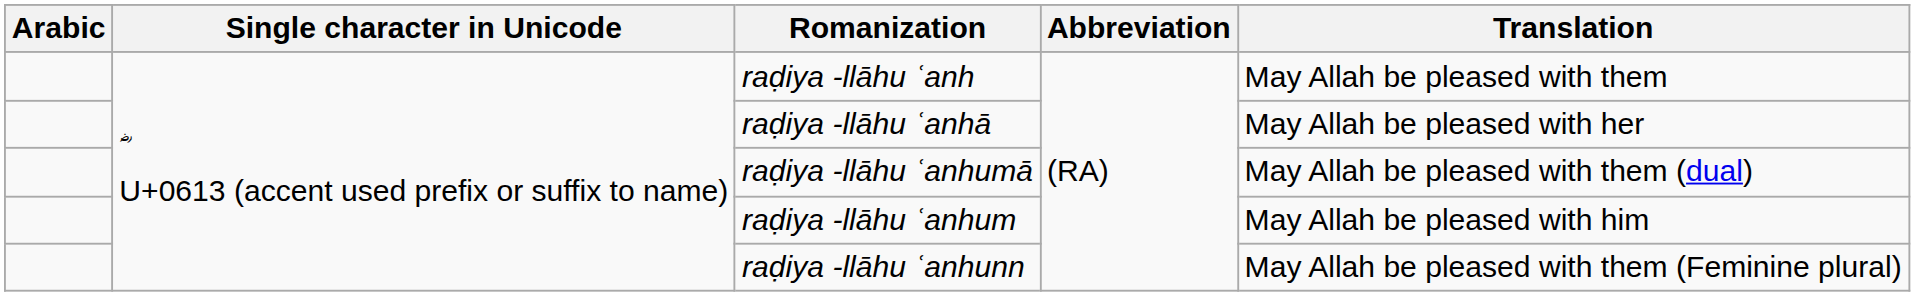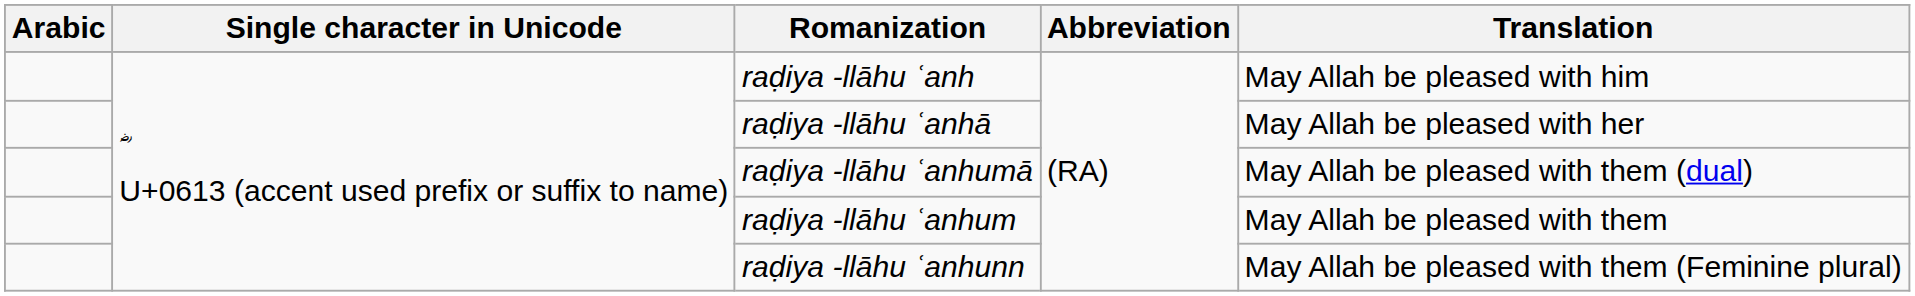(1456, 76) May Allah be pleased with them -> (1447, 76) May Allah be pleased with him
(1447, 219) May Allah be pleased with him -> (1456, 219) May Allah be pleased with them
